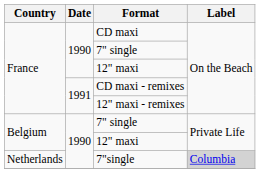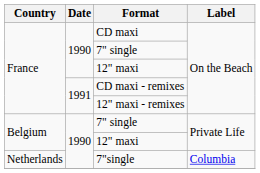(213, 159) lightgrey background -> (213, 159) no background
